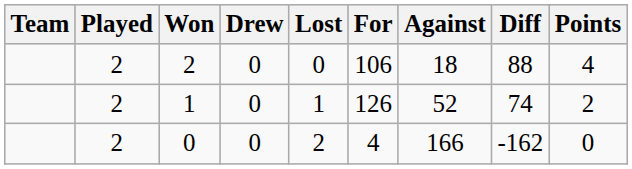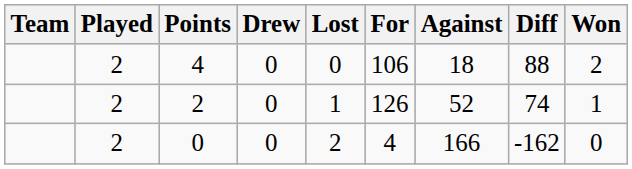columns swapped: (189, 24) <-> (588, 24)
